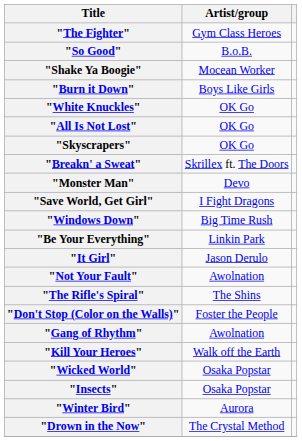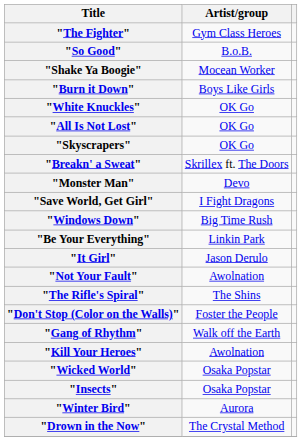(237, 333) Awolnation -> (237, 333) Walk off the Earth
(237, 351) Walk off the Earth -> (237, 351) Awolnation
